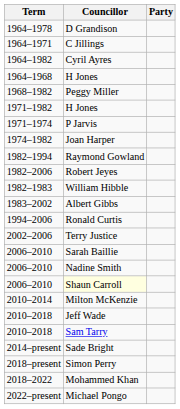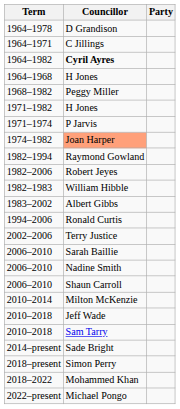(89, 60) normal -> (90, 60) bold
(90, 140) no background -> (90, 140) lightsalmon background
(94, 284) lightyellow background -> (94, 284) no background
